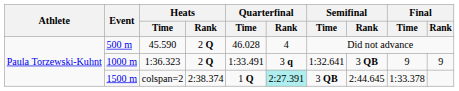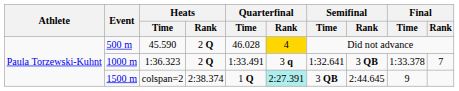(286, 45) no background -> (286, 45) gold background
(407, 62) 9 -> (407, 62) 1:33.378
(441, 62) 9 -> (441, 62) 7
(407, 78) 1:33.378 -> (407, 78) 9
